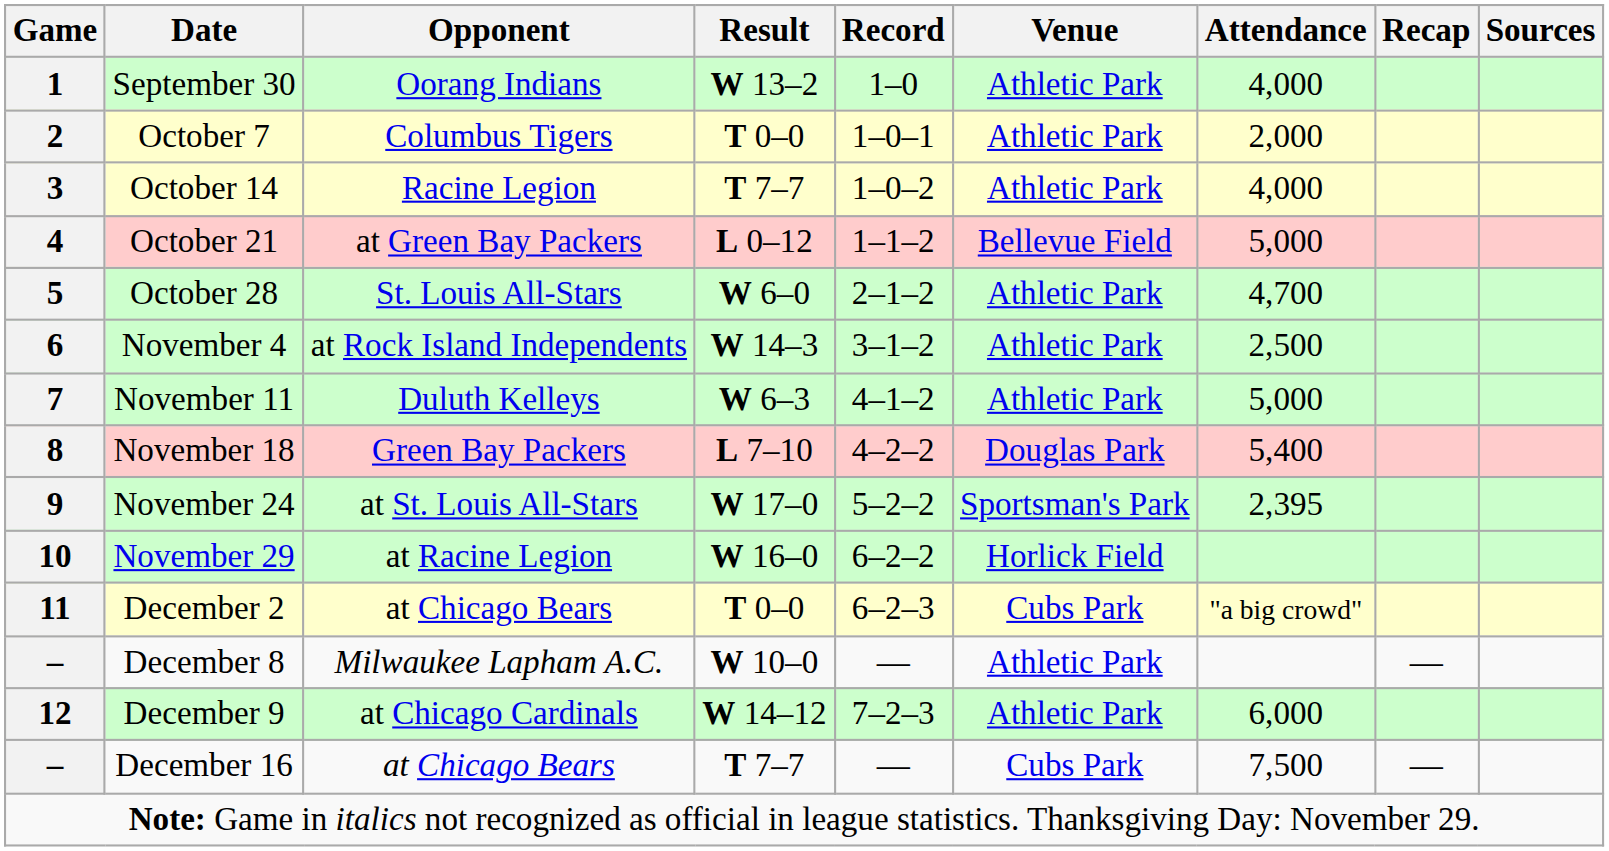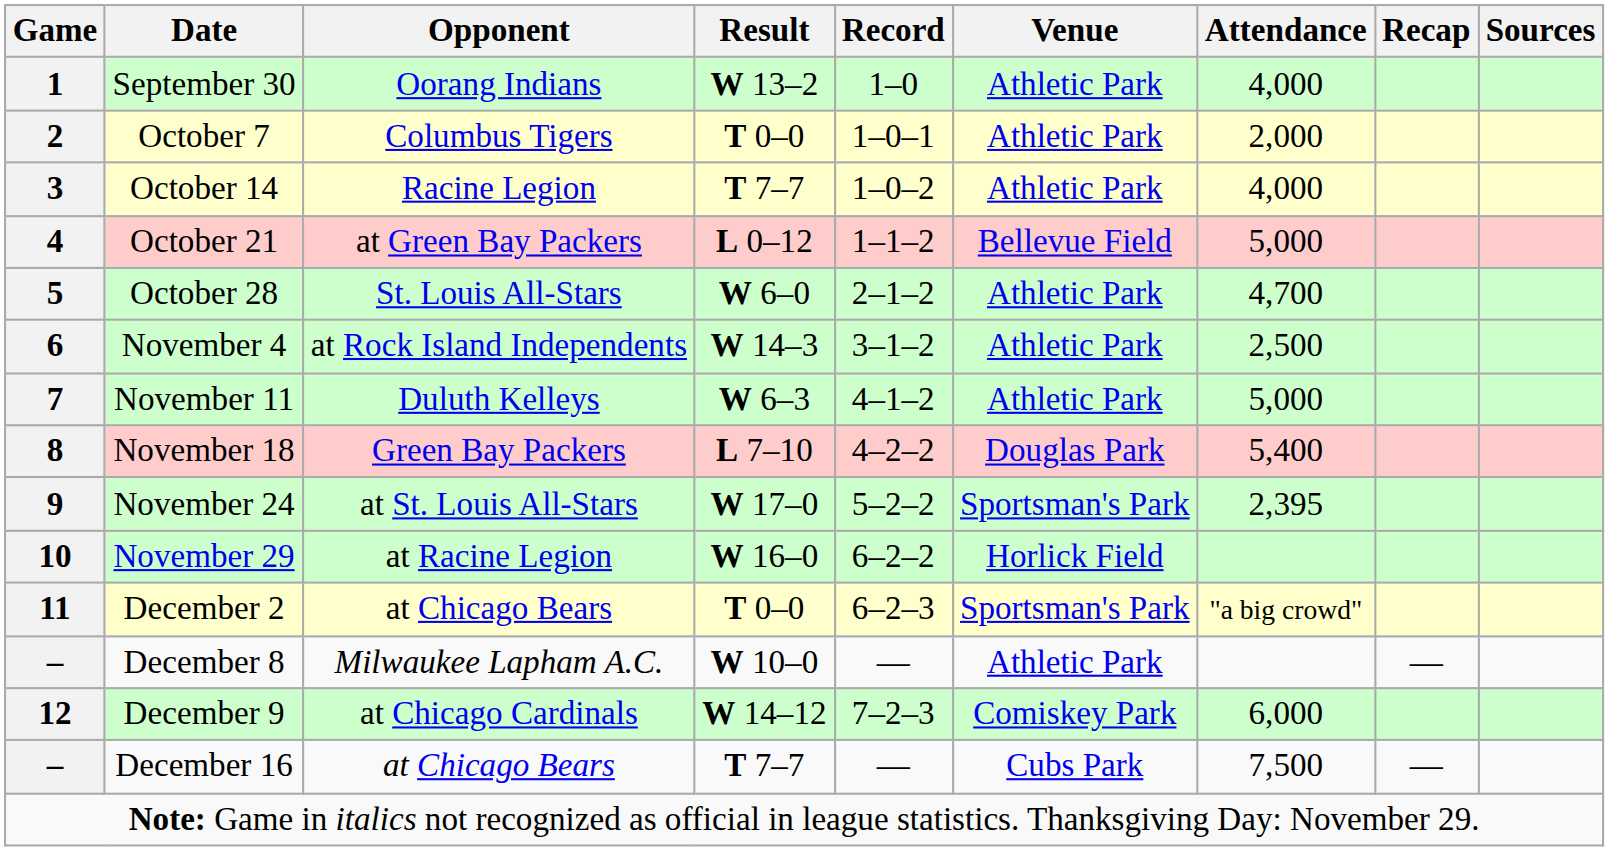(1075, 608) Cubs Park -> (1075, 608) Sportsman's Park
(1075, 713) Athletic Park -> (1075, 713) Comiskey Park
